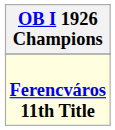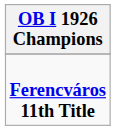(58, 100) lightyellow background -> (58, 100) no background
